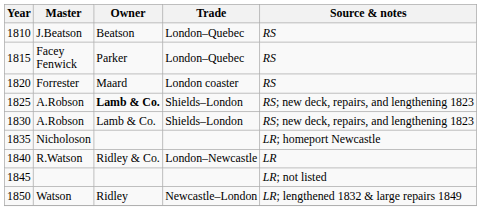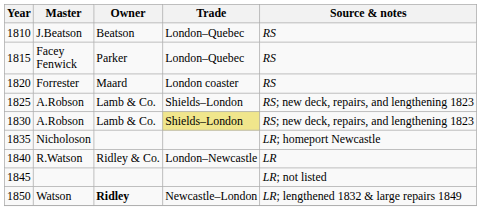(128, 102) bold -> (126, 102) normal
(204, 121) no background -> (204, 121) khaki background
(112, 196) normal -> (113, 196) bold
